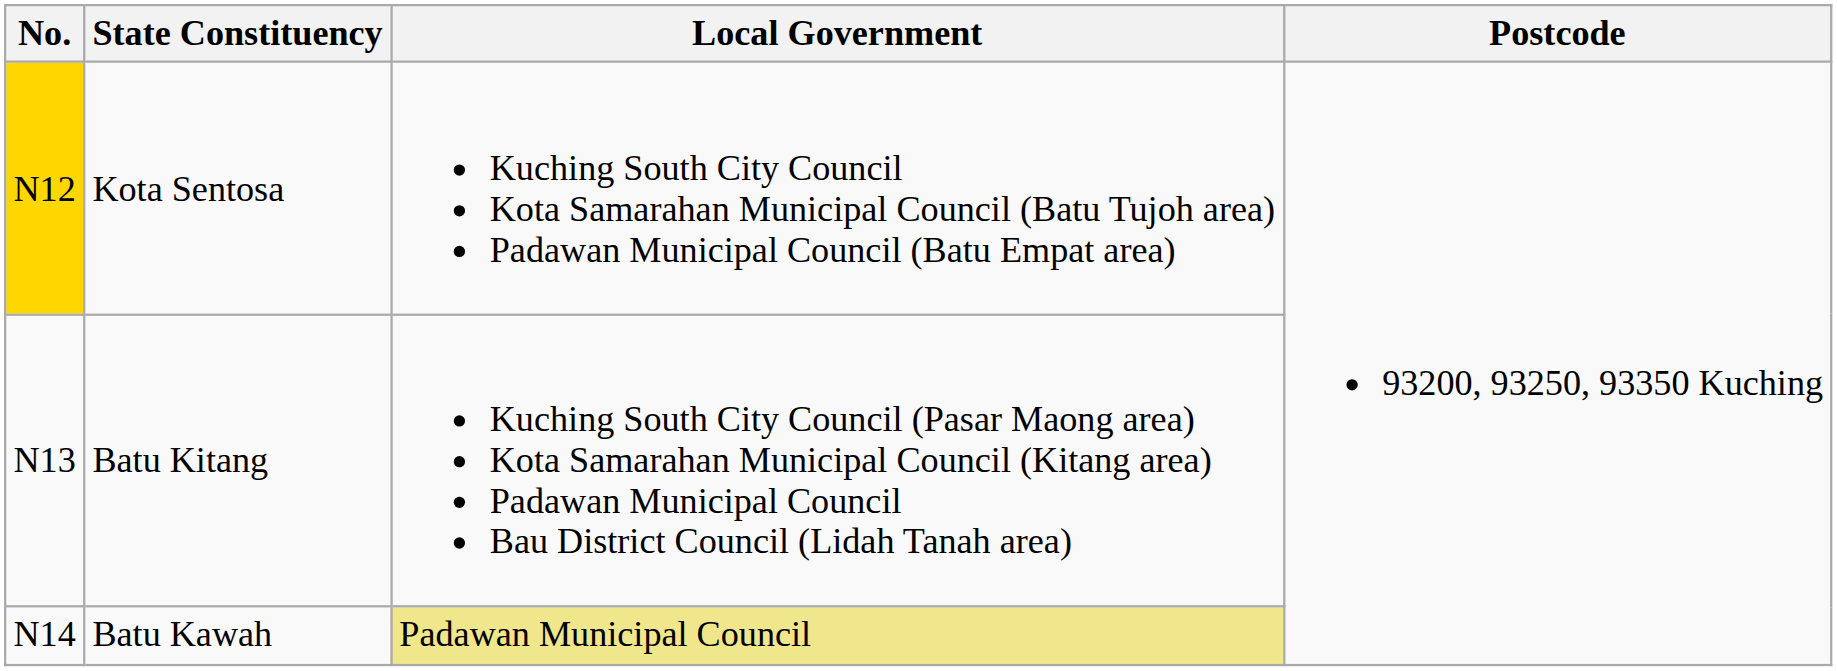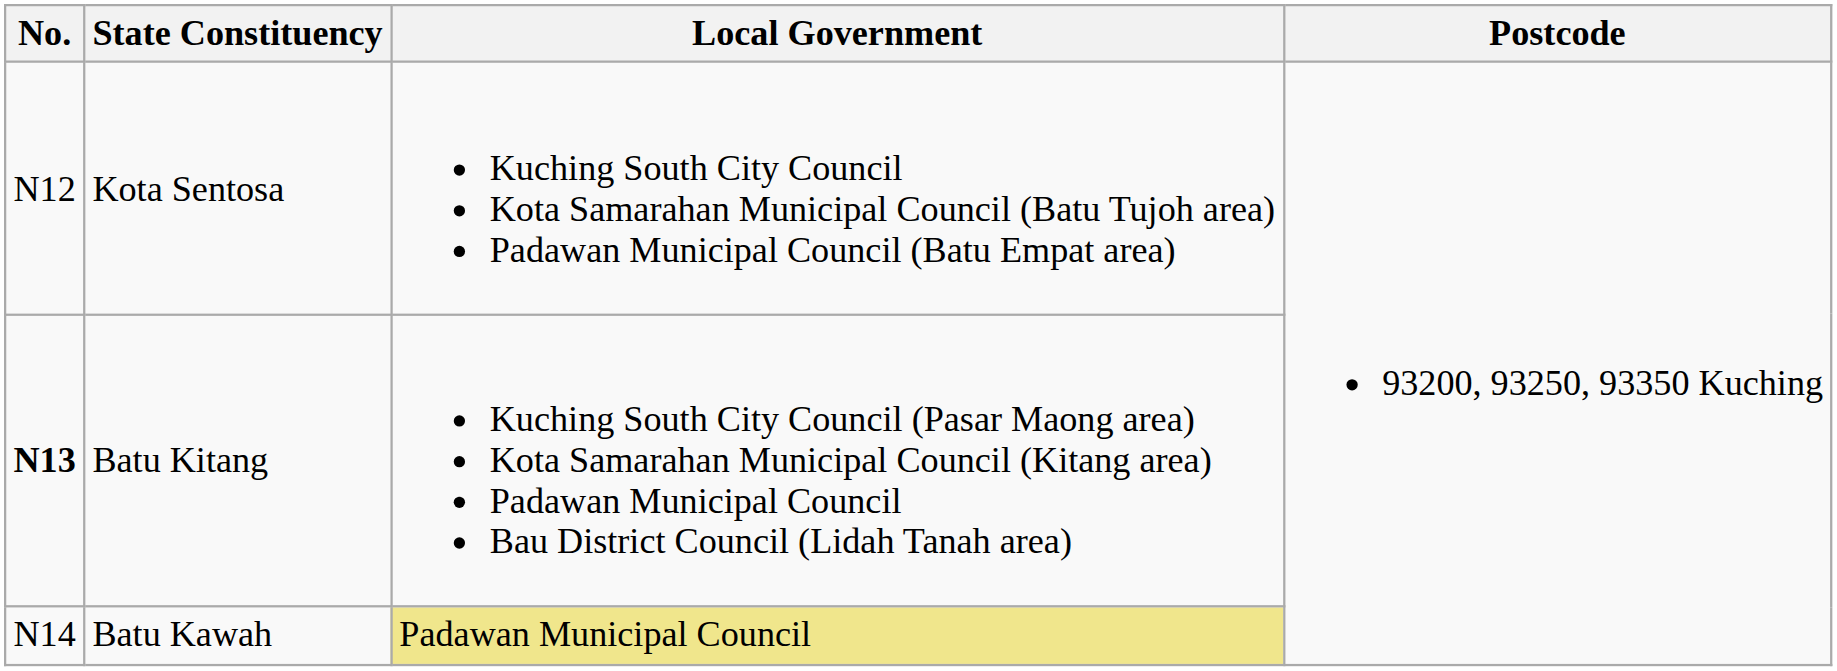(45, 187) gold background -> (45, 187) no background
(45, 459) normal -> (45, 459) bold
